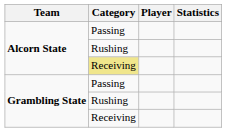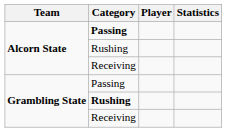(108, 30) normal -> (109, 30) bold
(114, 65) khaki background -> (114, 65) no background
(110, 100) normal -> (111, 100) bold
